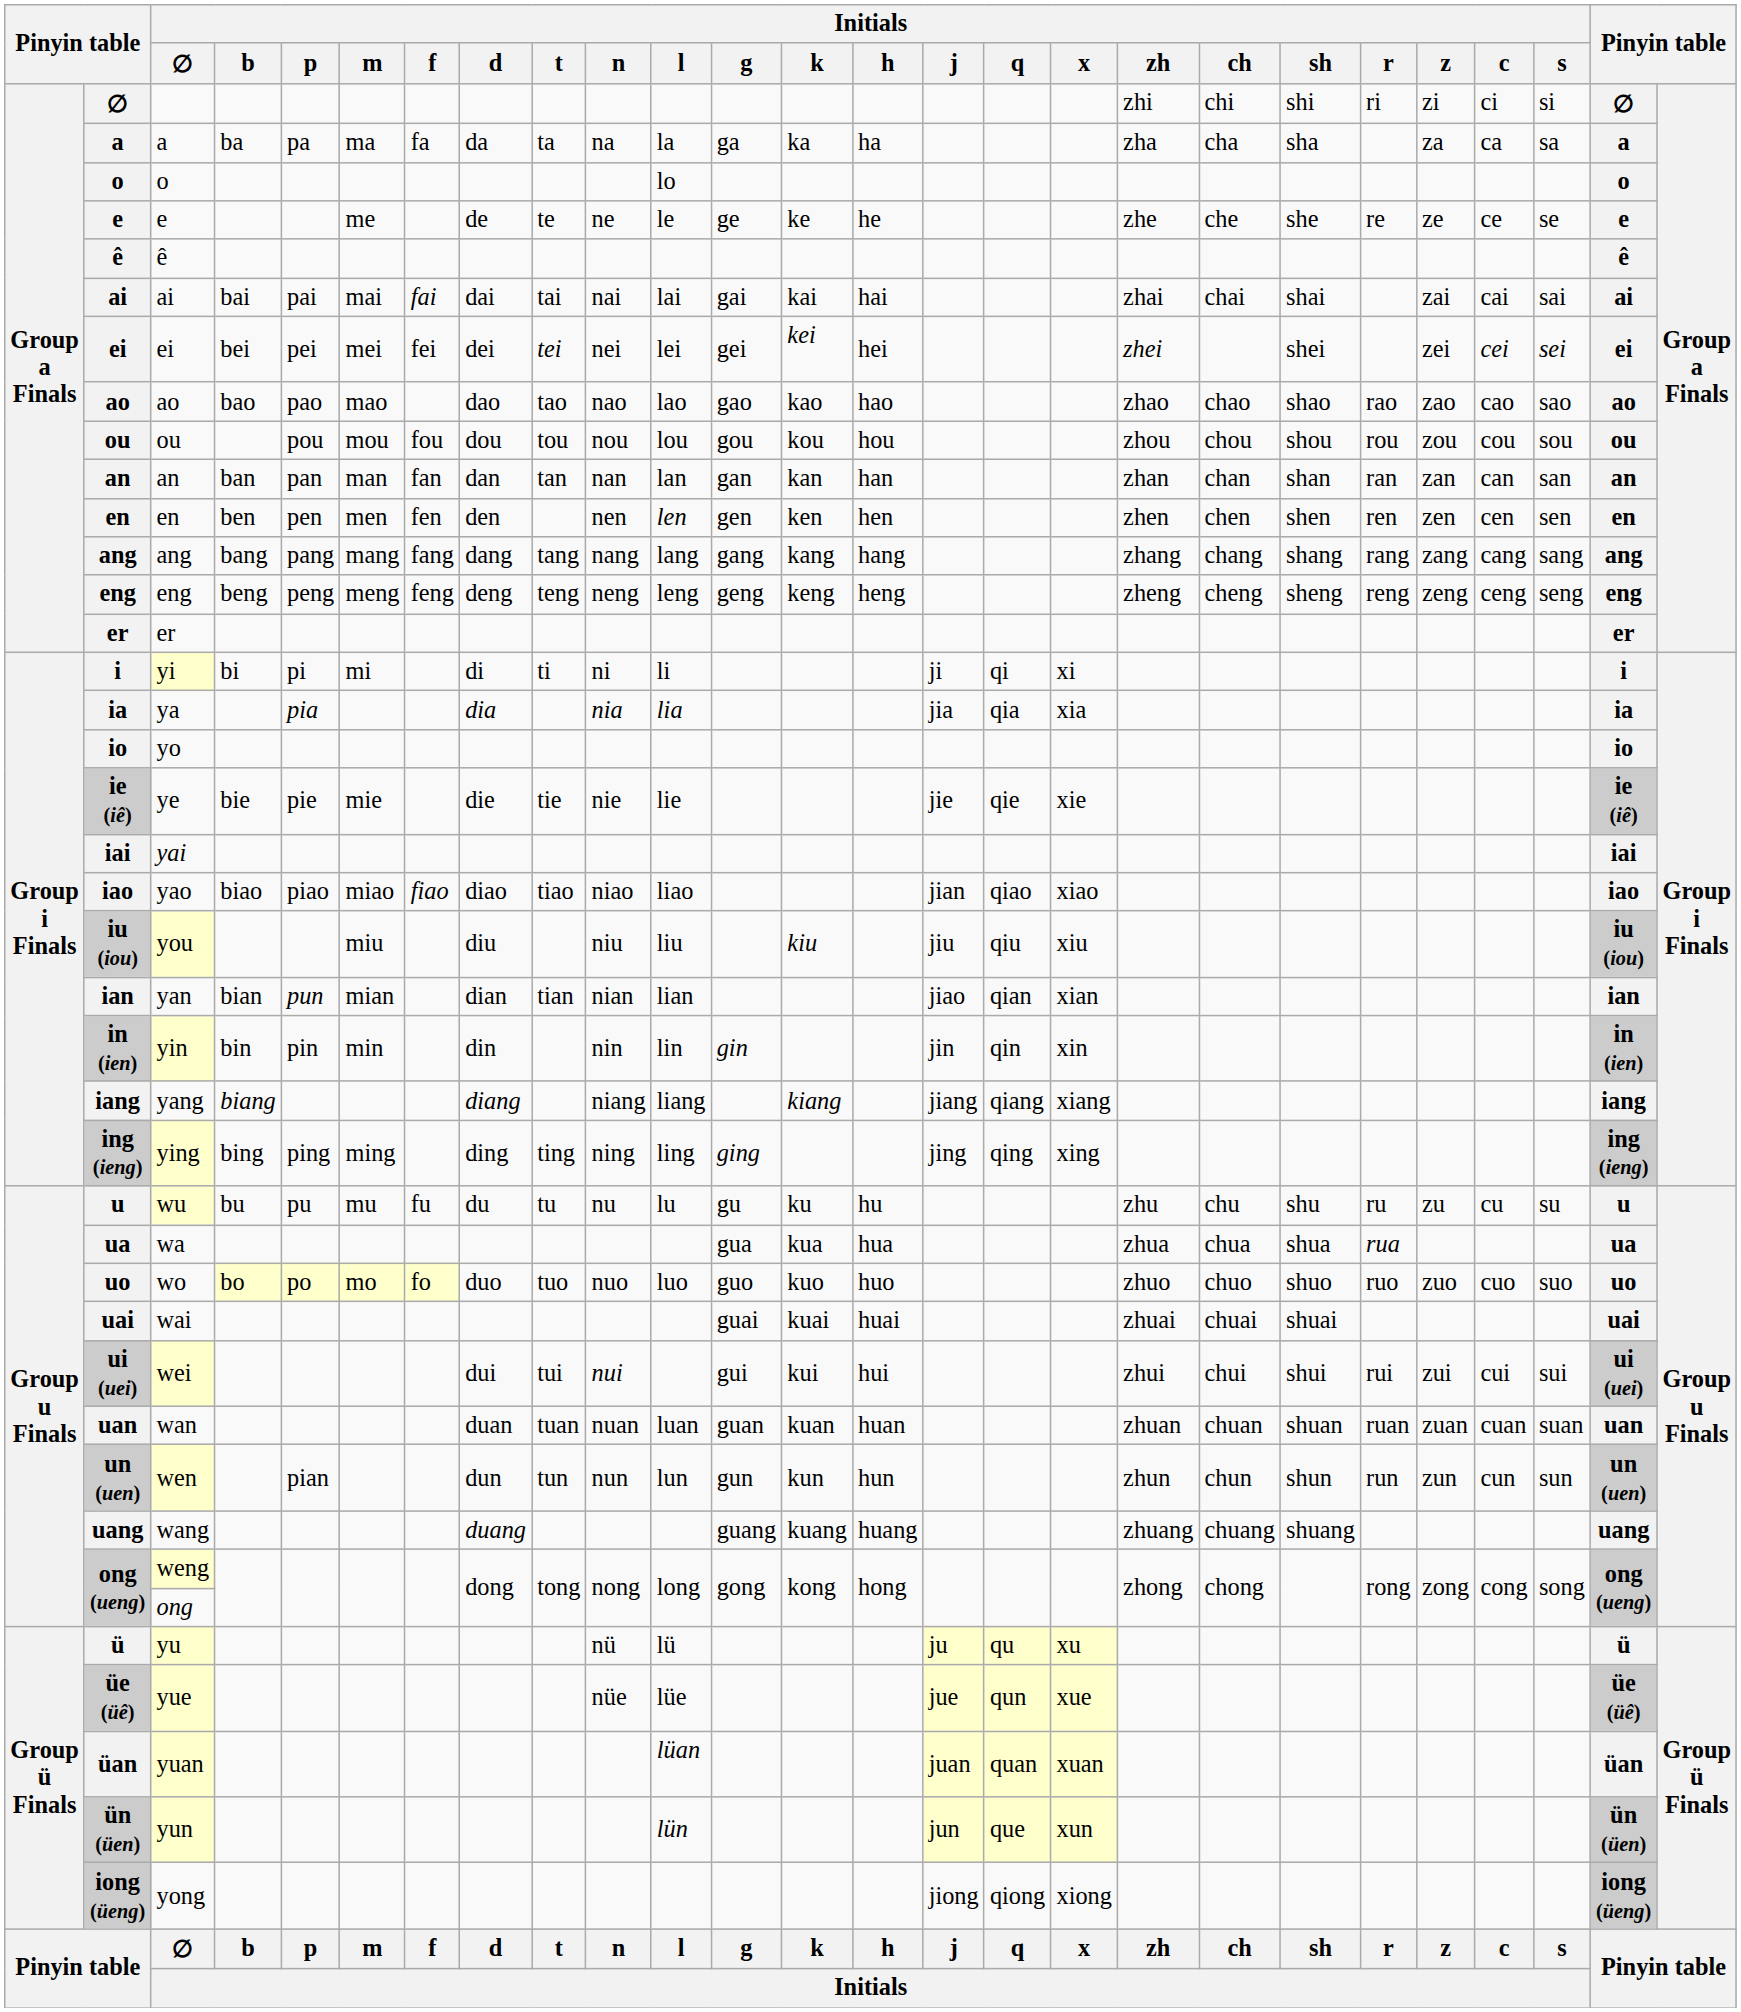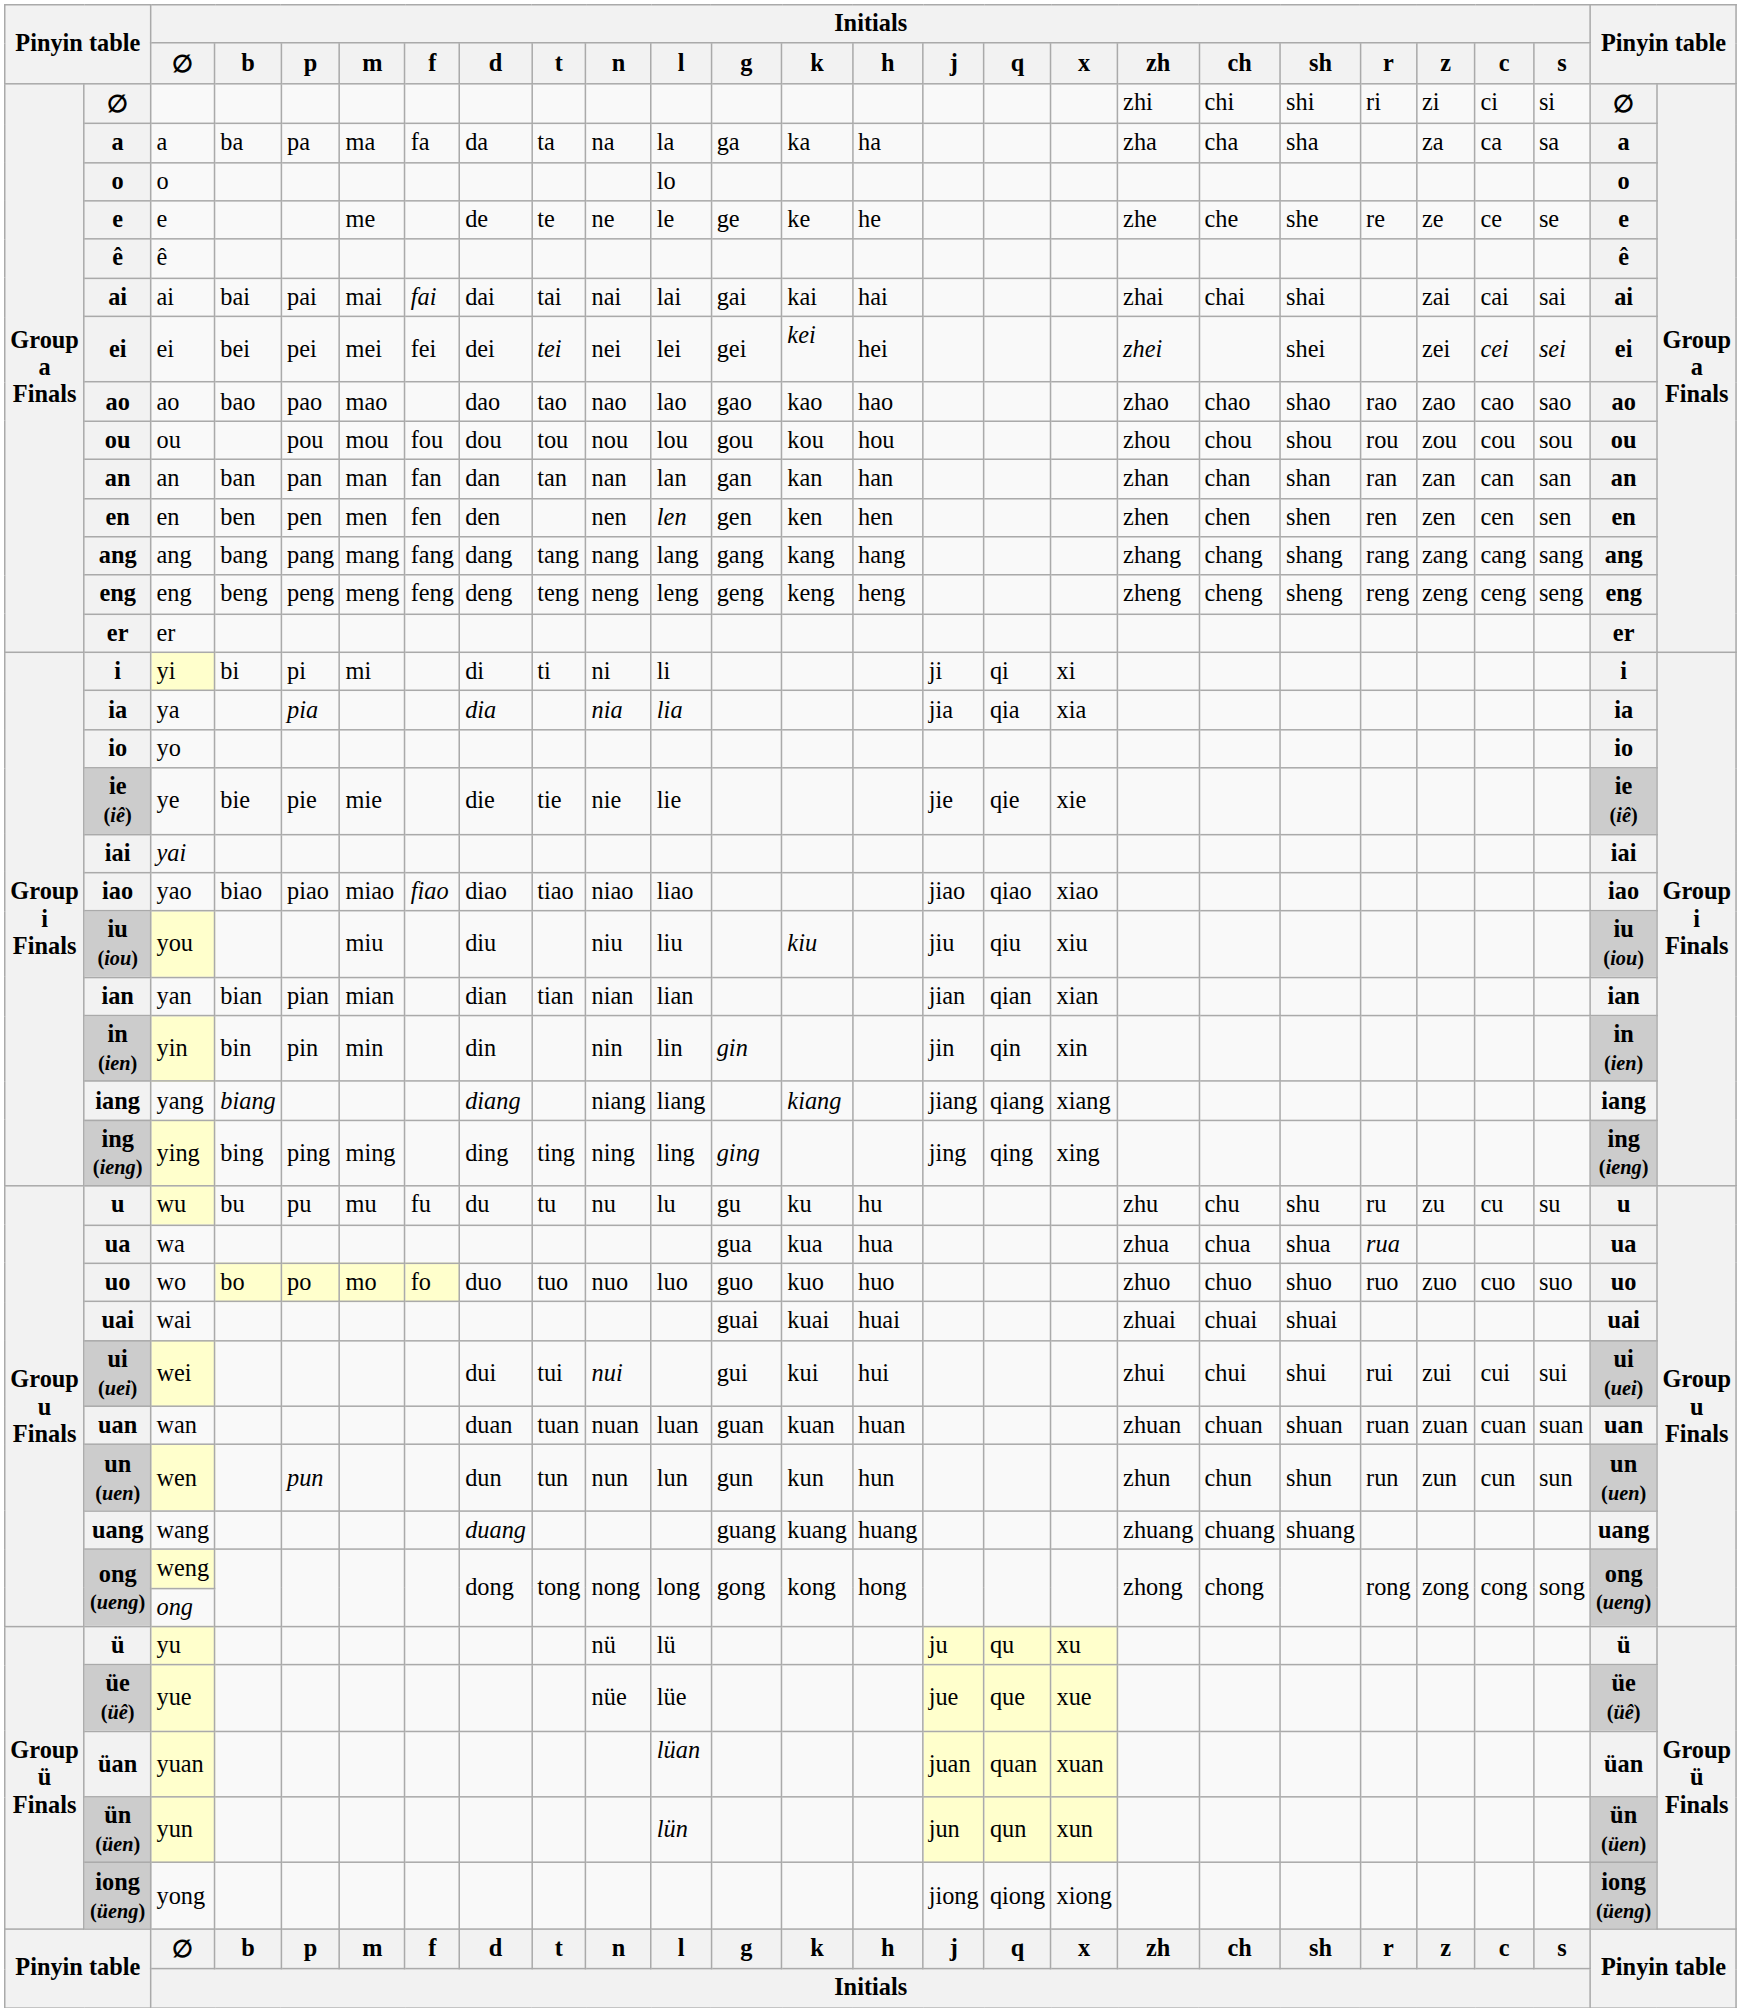(947, 891) jian -> (947, 891) jiao
(305, 996) pun -> (308, 996) pian
(947, 996) jiao -> (947, 996) jian
(308, 1477) pian -> (305, 1477) pun
(1008, 1697) qun -> (1007, 1697) que
(1007, 1829) que -> (1008, 1829) qun
